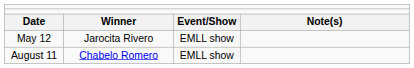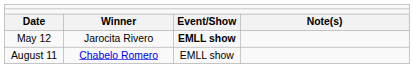(207, 38) normal -> (207, 38) bold
